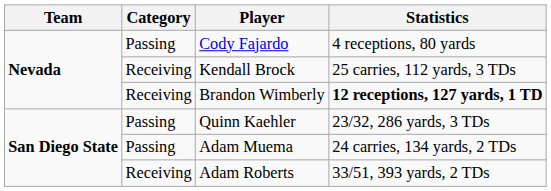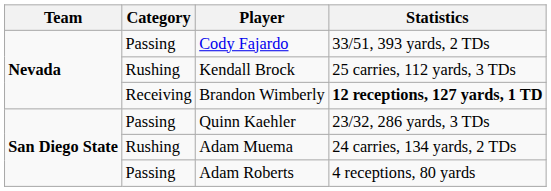(404, 43) 4 receptions, 80 yards -> (411, 43) 33/51, 393 yards, 2 TDs
(159, 69) Receiving -> (153, 69) Rushing
(150, 147) Passing -> (153, 147) Rushing
(159, 173) Receiving -> (150, 173) Passing
(411, 173) 33/51, 393 yards, 2 TDs -> (404, 173) 4 receptions, 80 yards
